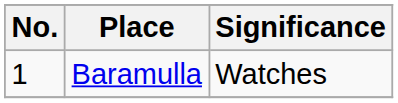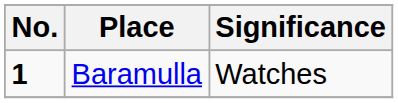(20, 73) normal -> (20, 73) bold
